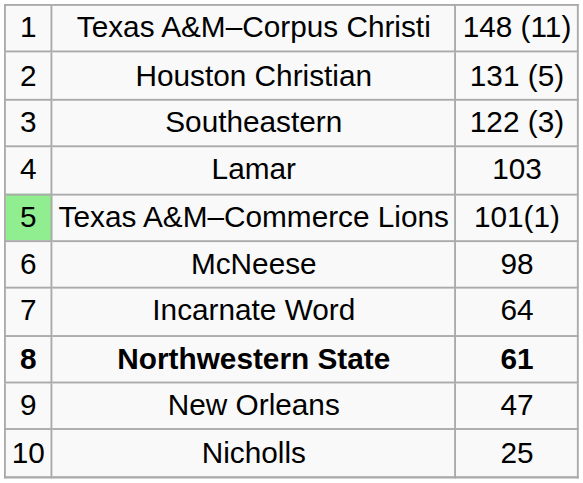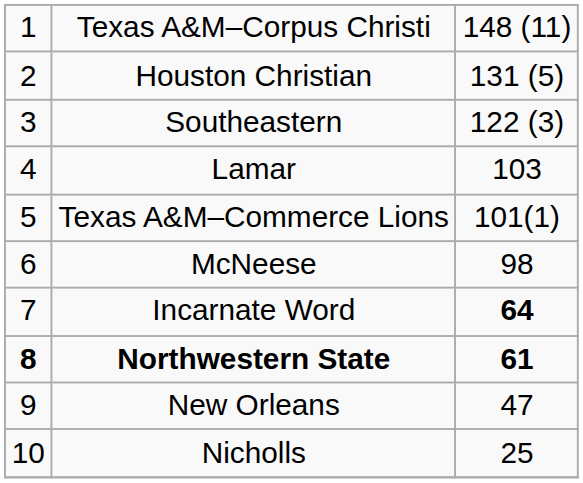(28, 216) lightgreen background -> (28, 216) no background
(517, 311) normal -> (517, 311) bold
